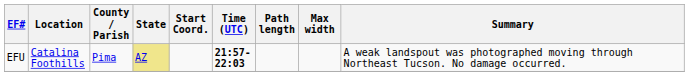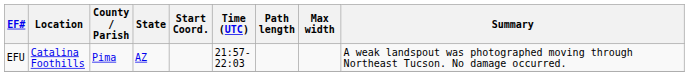(141, 58) khaki background -> (141, 58) no background
(233, 58) bold -> (233, 58) normal
